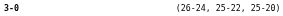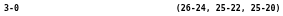(228, 9) normal -> (228, 9) bold
